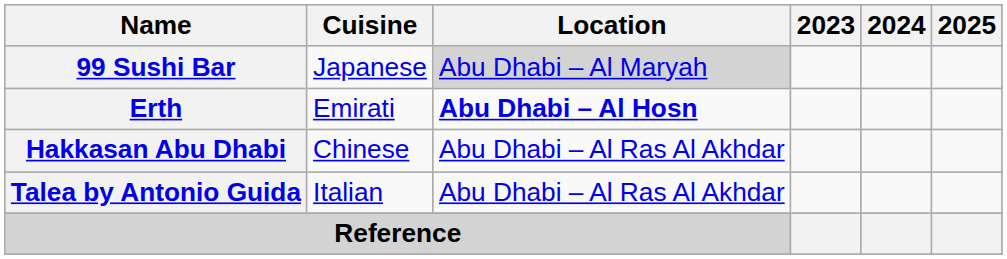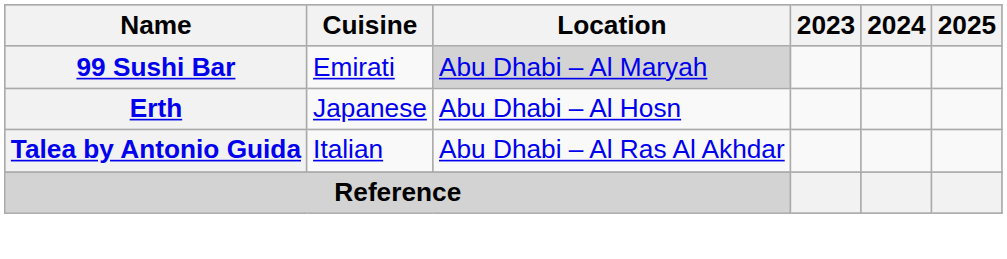(370, 66) Japanese -> (354, 66) Emirati
(354, 108) Emirati -> (370, 108) Japanese
(568, 108) bold -> (560, 108) normal
- row: (156, 150)
